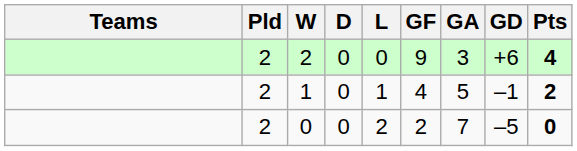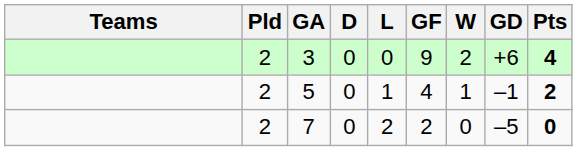columns swapped: (306, 22) <-> (463, 22)
